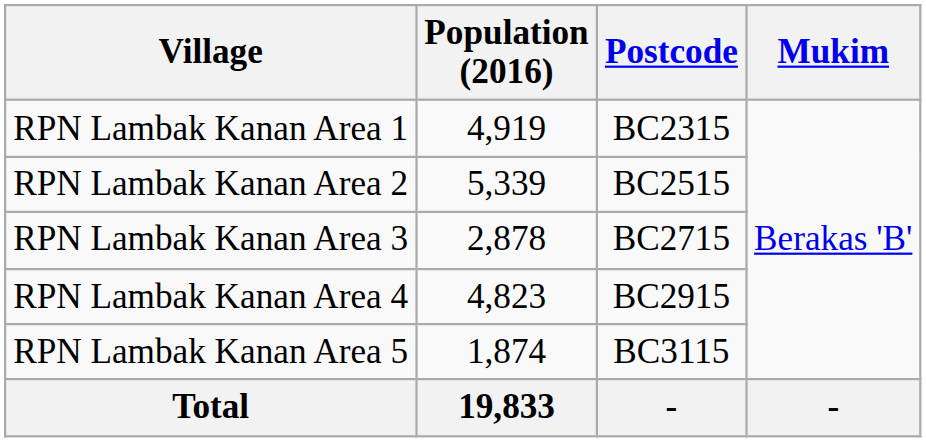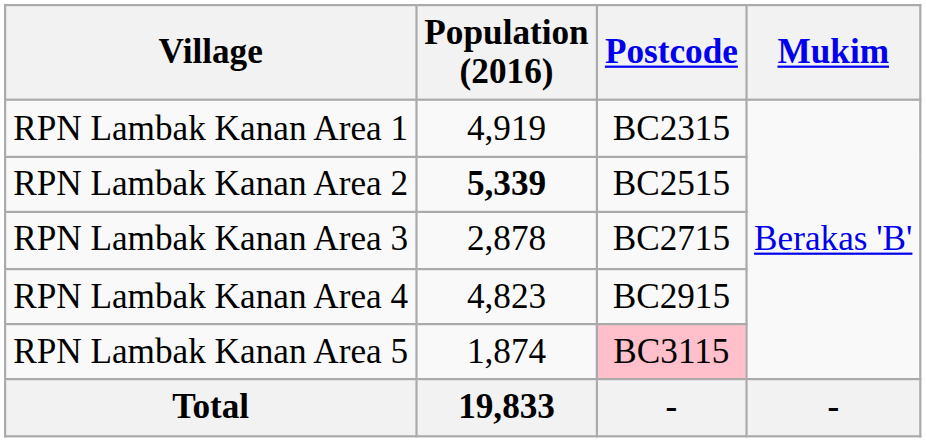(507, 183) normal -> (507, 183) bold
(671, 351) no background -> (671, 351) pink background
